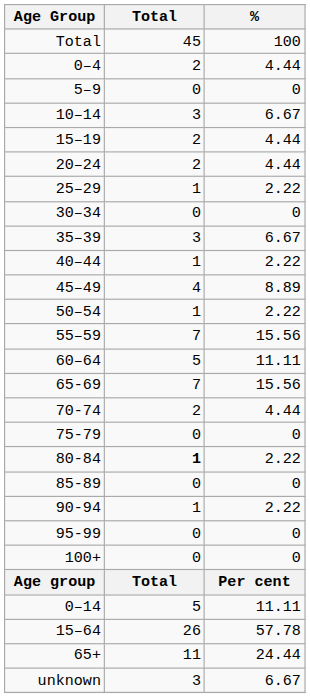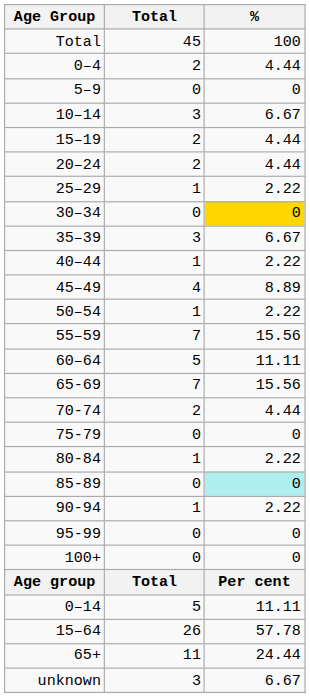(296, 213) no background -> (296, 213) gold background
(196, 459) bold -> (196, 459) normal
(296, 484) no background -> (296, 484) paleturquoise background
